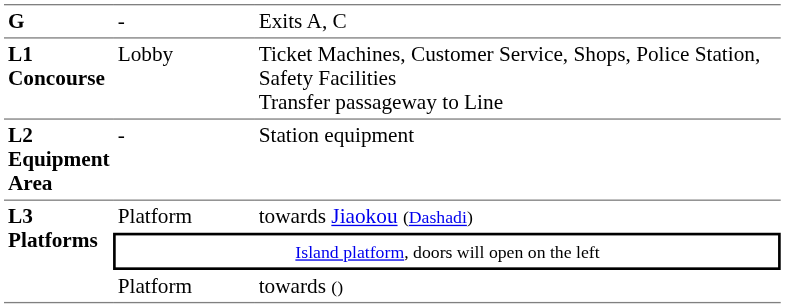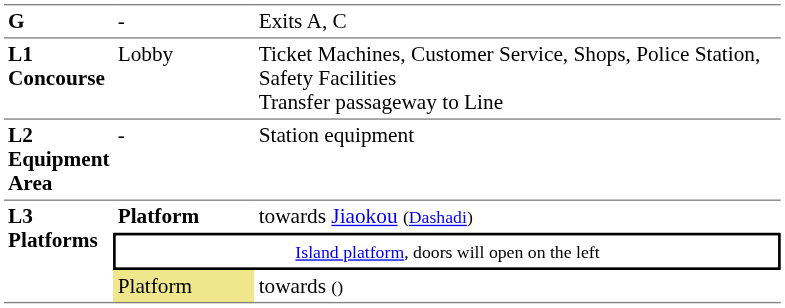(155, 216) normal -> (158, 216) bold
(155, 285) no background -> (155, 285) khaki background
